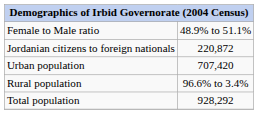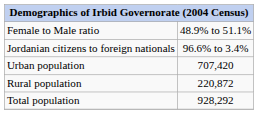(216, 48) 220,872 -> (216, 48) 96.6% to 3.4%
(216, 83) 96.6% to 3.4% -> (216, 83) 220,872
